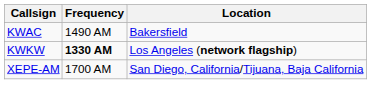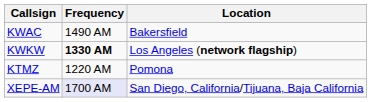+ row: (23, 69)
(88, 69) no background -> (88, 87) lavender background
